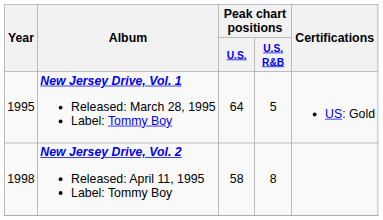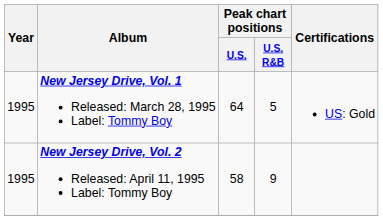(21, 179) 1998 -> (21, 179) 1995
(273, 179) 8 -> (273, 179) 9
